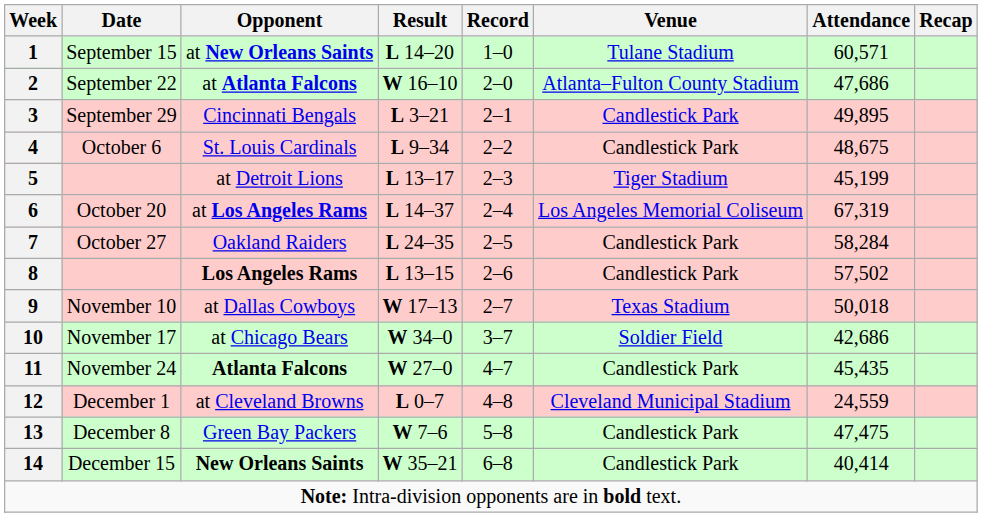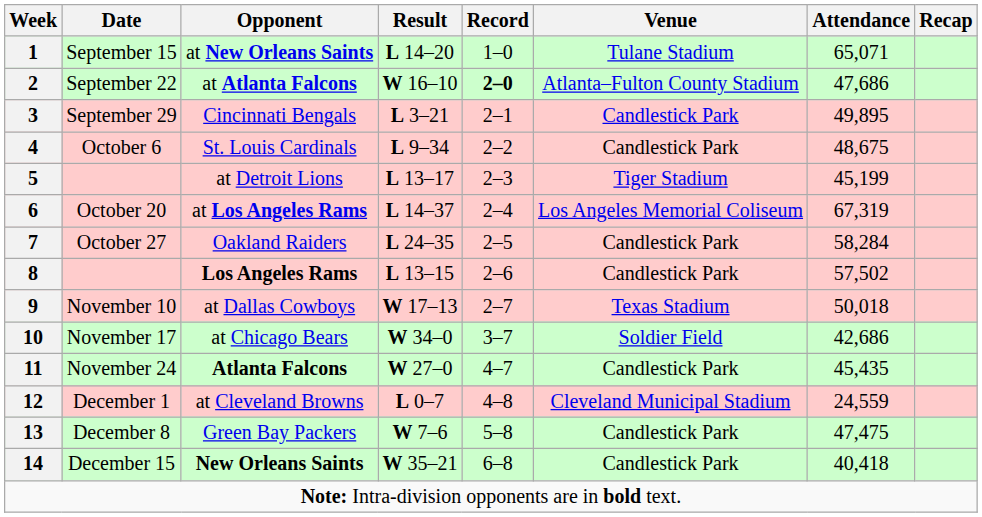(861, 52) 60,571 -> (861, 52) 65,071
(498, 83) normal -> (498, 83) bold
(861, 464) 40,414 -> (861, 464) 40,418
